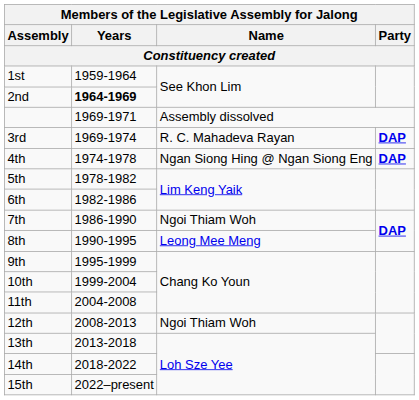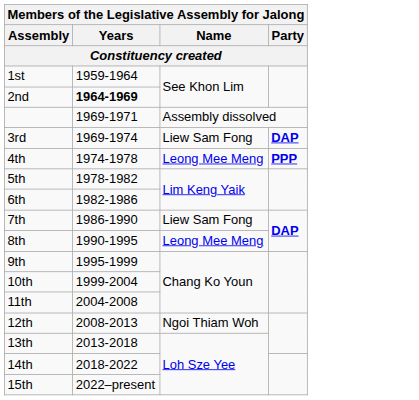(227, 138) R. C. Mahadeva Rayan -> (208, 138) Liew Sam Fong
(266, 158) Ngan Siong Hing @ Ngan Siong Eng -> (213, 158) Leong Mee Meng
(392, 158) DAP -> (284, 158) PPP
(208, 220) Ngoi Thiam Woh -> (208, 220) Liew Sam Fong
